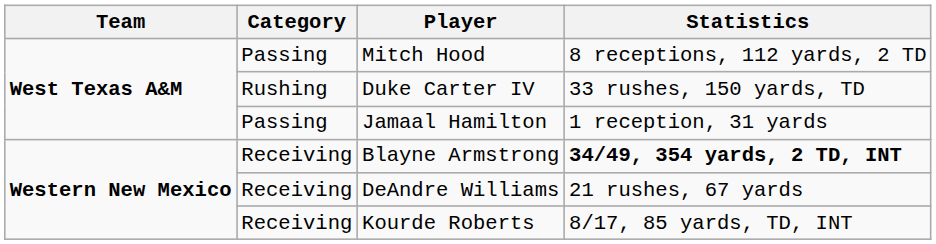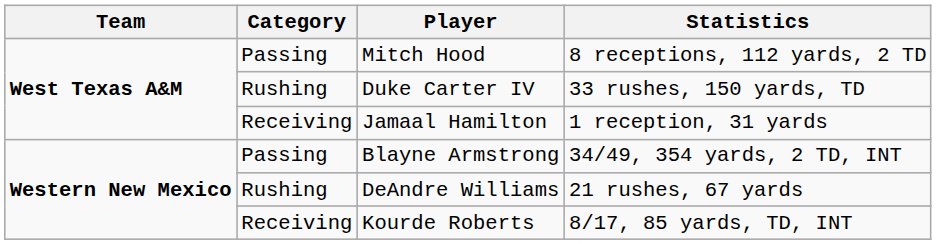(284, 122) Passing -> (297, 122) Receiving
(297, 156) Receiving -> (284, 156) Passing
(735, 156) bold -> (735, 156) normal
(297, 189) Receiving -> (284, 189) Rushing
